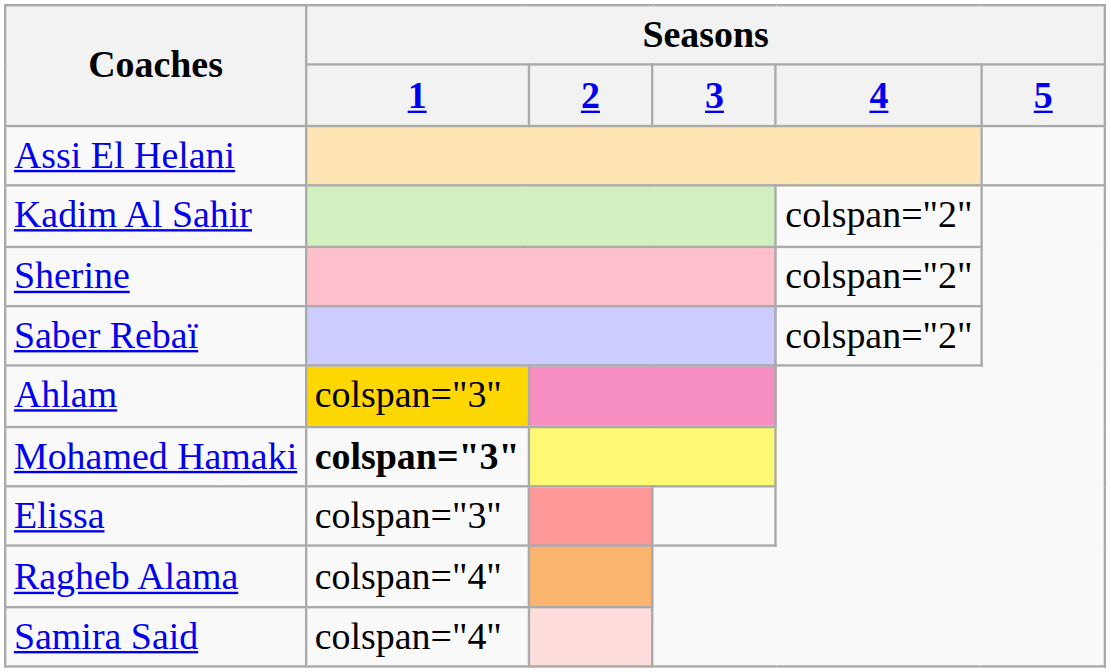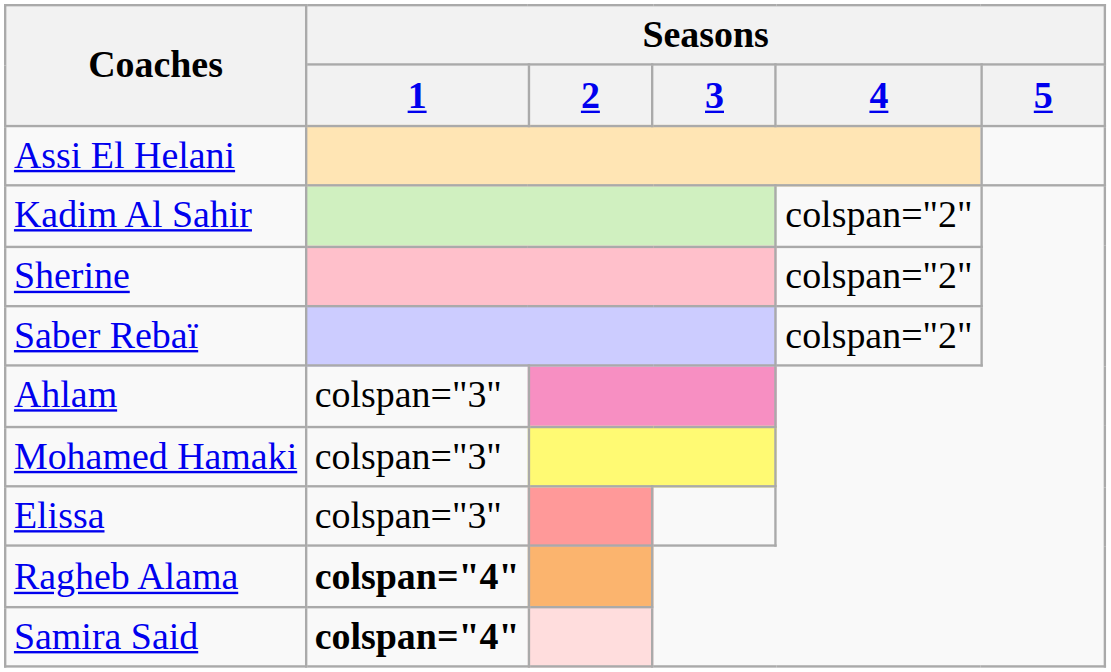(408, 395) gold background -> (408, 395) no background
(417, 455) bold -> (408, 455) normal
(408, 575) normal -> (417, 575) bold
(408, 635) normal -> (417, 635) bold
